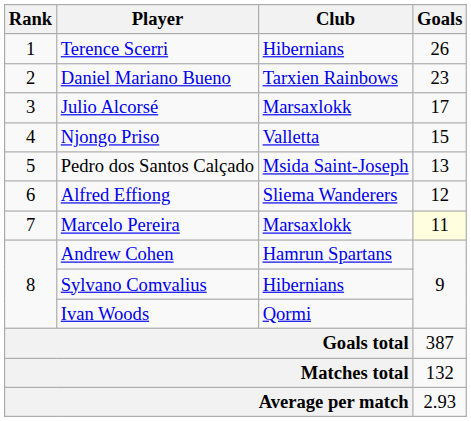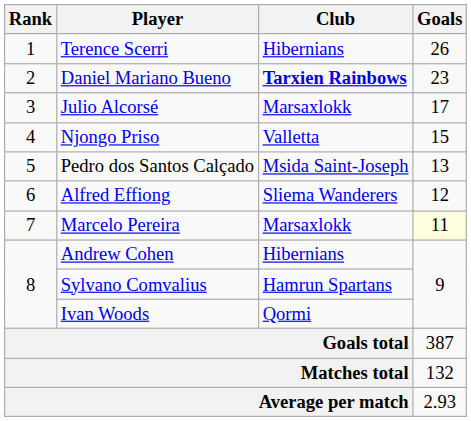(330, 78) normal -> (335, 78) bold
(327, 254) Hamrun Spartans -> (303, 254) Hibernians
(303, 284) Hibernians -> (327, 284) Hamrun Spartans
